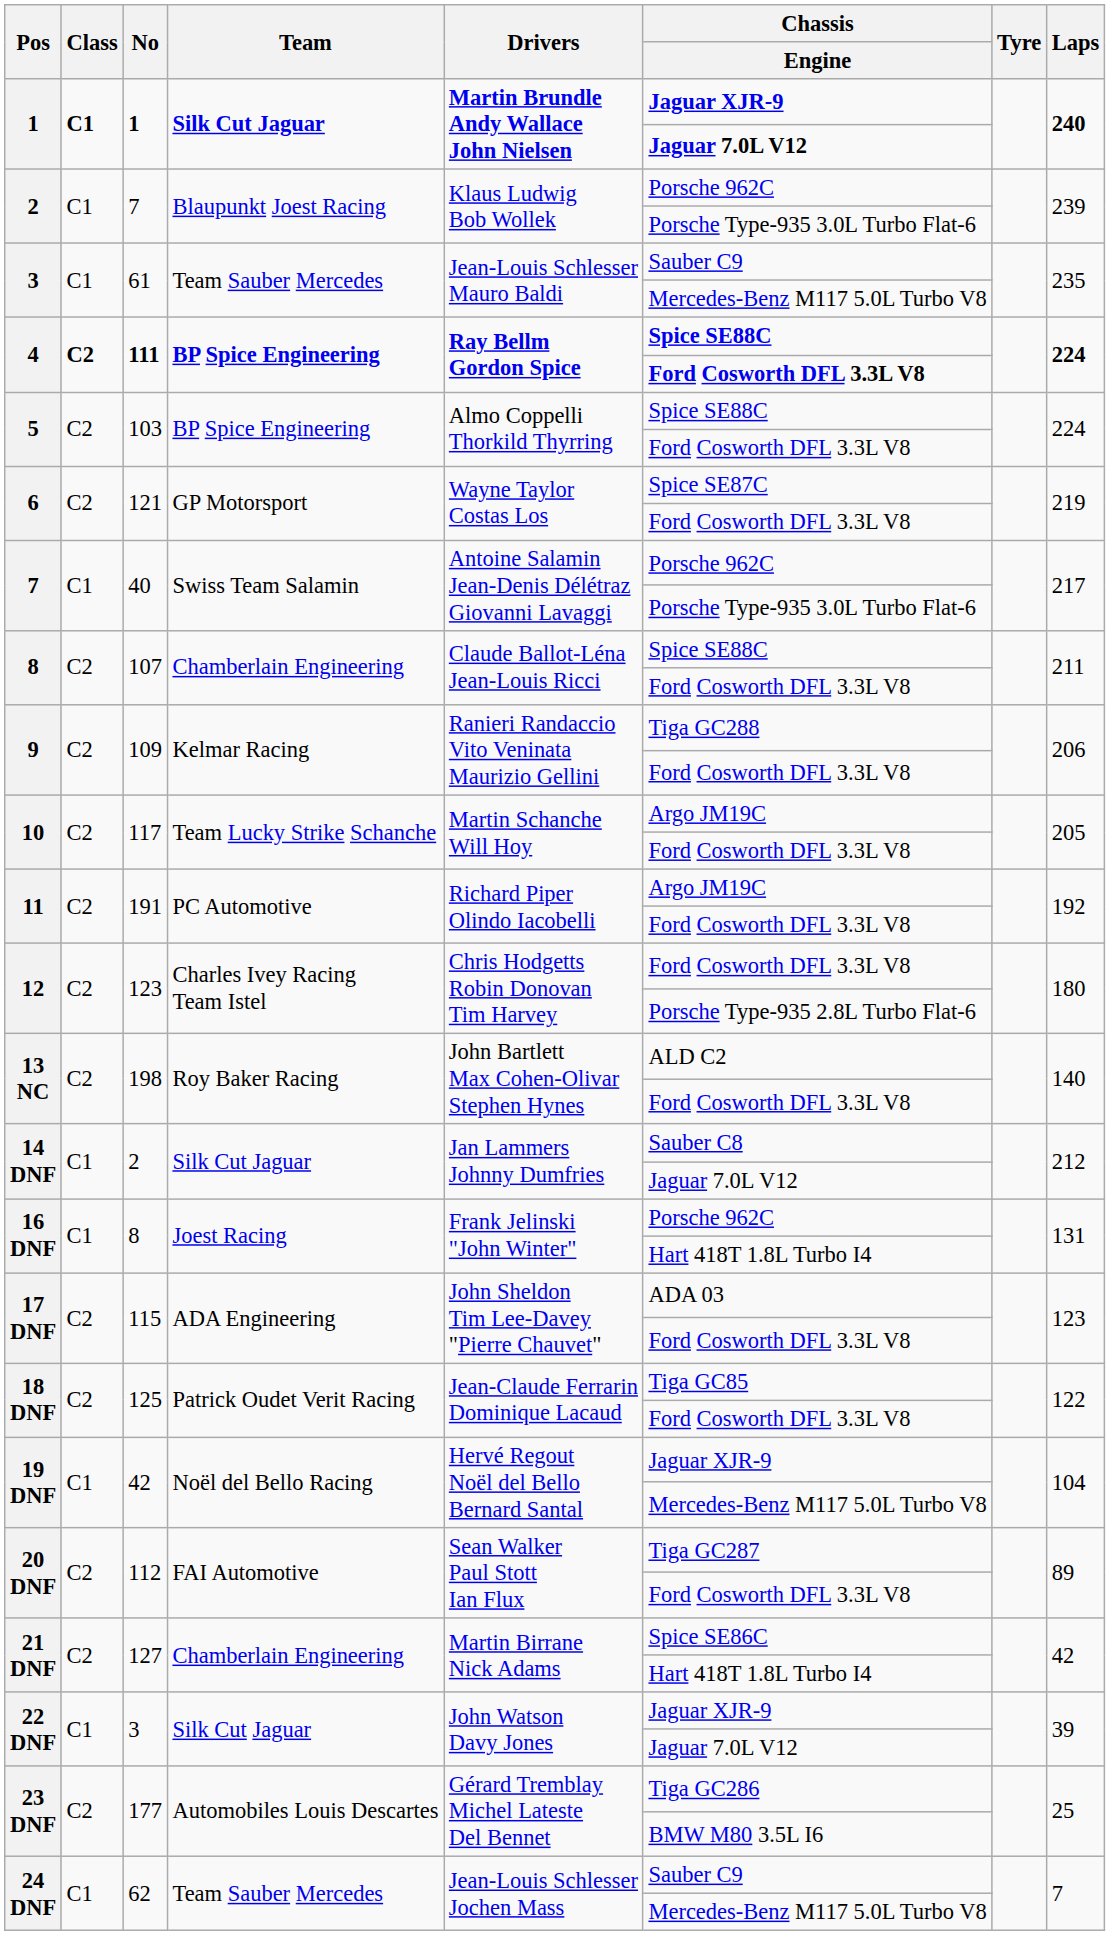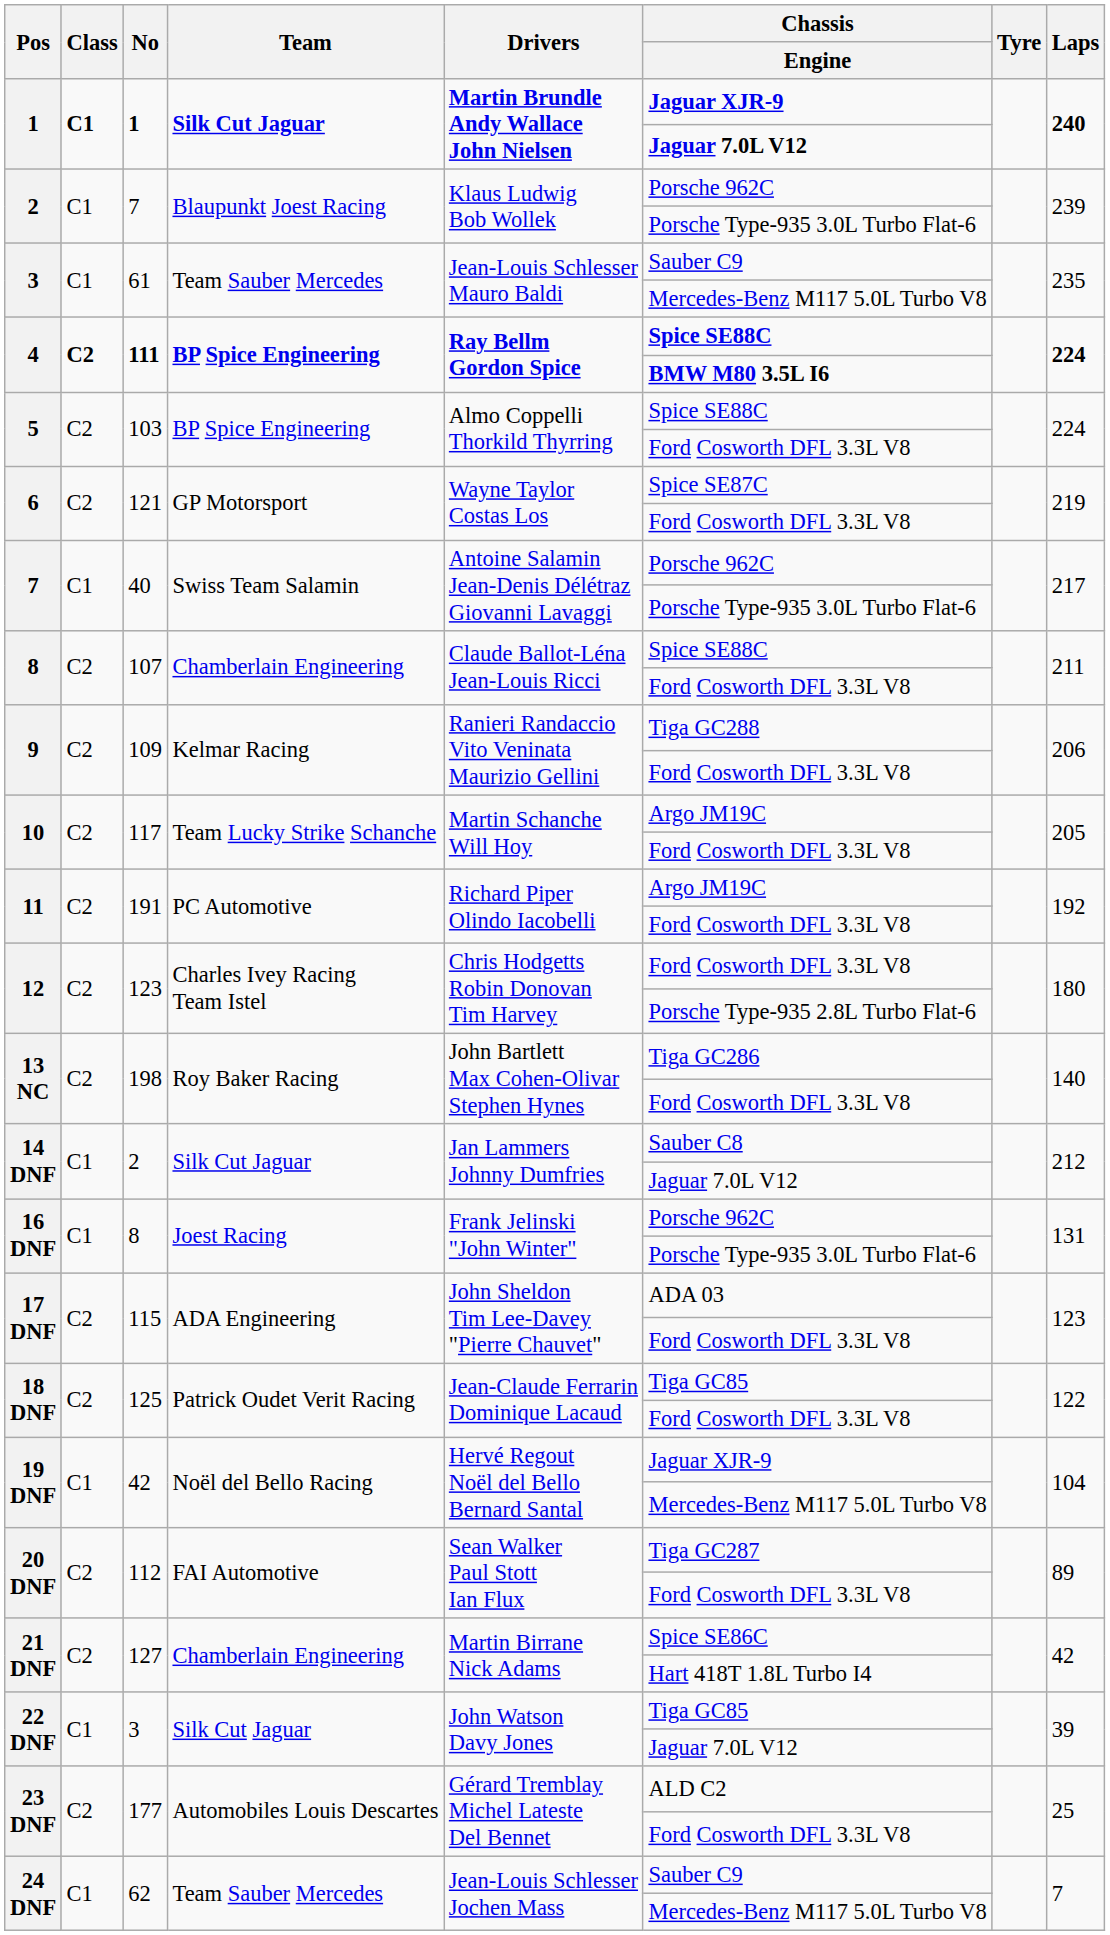(787, 373) Ford Cosworth DFL 3.3L V8 -> (739, 373) BMW M80 3.5L I6
(687, 1056) ALD C2 -> (704, 1056) Tiga GC286
(760, 1254) Hart 418T 1.8L Turbo I4 -> (812, 1254) Porsche Type-935 3.0L Turbo Flat-6
(710, 1710) Jaguar XJR-9 -> (698, 1710) Tiga GC85
(704, 1788) Tiga GC286 -> (687, 1788) ALD C2
(736, 1834) BMW M80 3.5L I6 -> (779, 1834) Ford Cosworth DFL 3.3L V8
